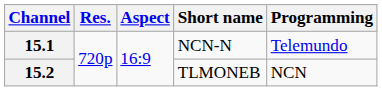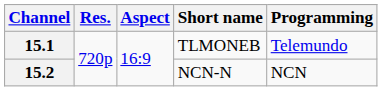(205, 45) NCN-N -> (219, 45) TLMONEB
(219, 72) TLMONEB -> (205, 72) NCN-N
